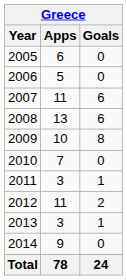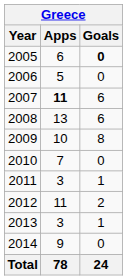(101, 56) normal -> (101, 56) bold
(60, 98) normal -> (60, 98) bold
